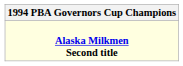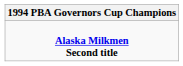(92, 46) lightyellow background -> (92, 46) no background
